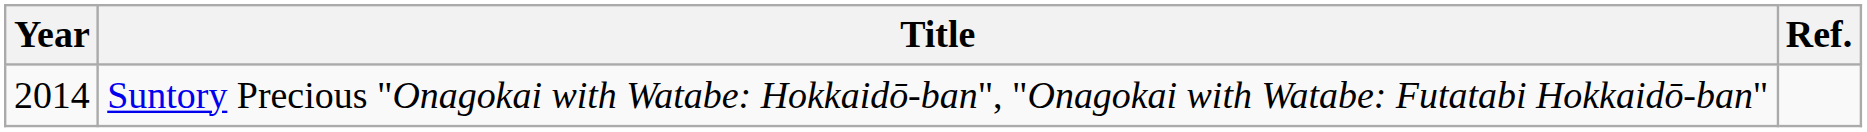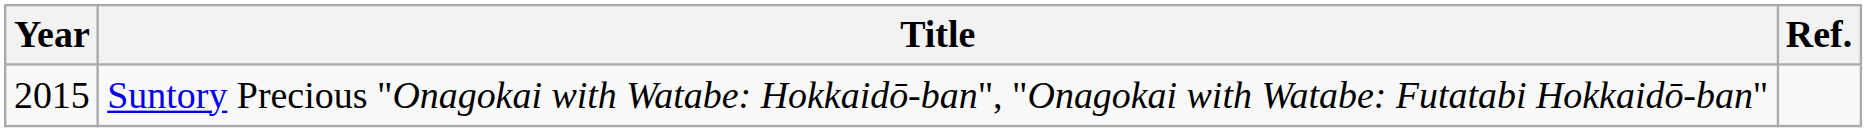(52, 94) 2014 -> (52, 94) 2015
